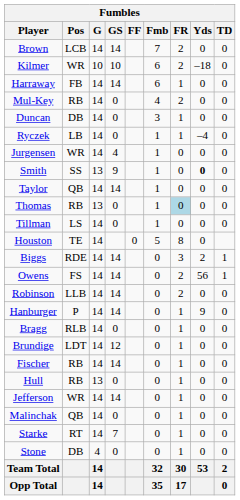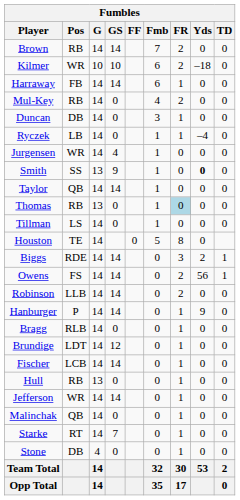(76, 48) LCB -> (76, 48) RB
(76, 363) RB -> (76, 363) LCB
